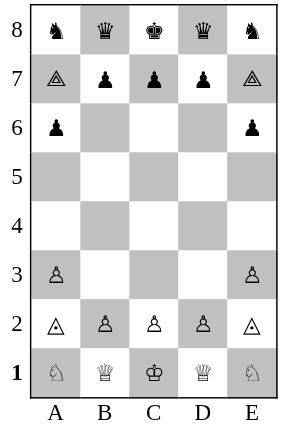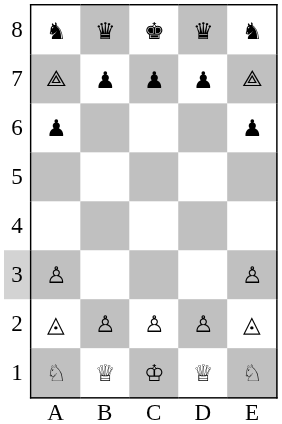(17, 274) no background -> (17, 274) lightgrey background
(17, 372) bold -> (17, 372) normal
